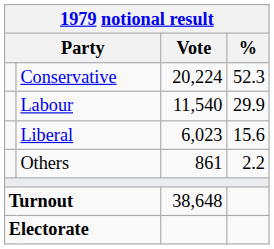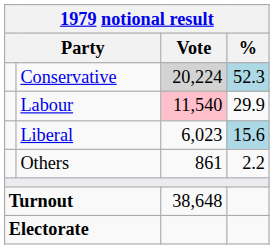(197, 76) no background -> (197, 76) lightgrey background
(249, 76) no background -> (249, 76) lightblue background
(198, 105) no background -> (198, 105) pink background
(249, 134) no background -> (249, 134) lightblue background
